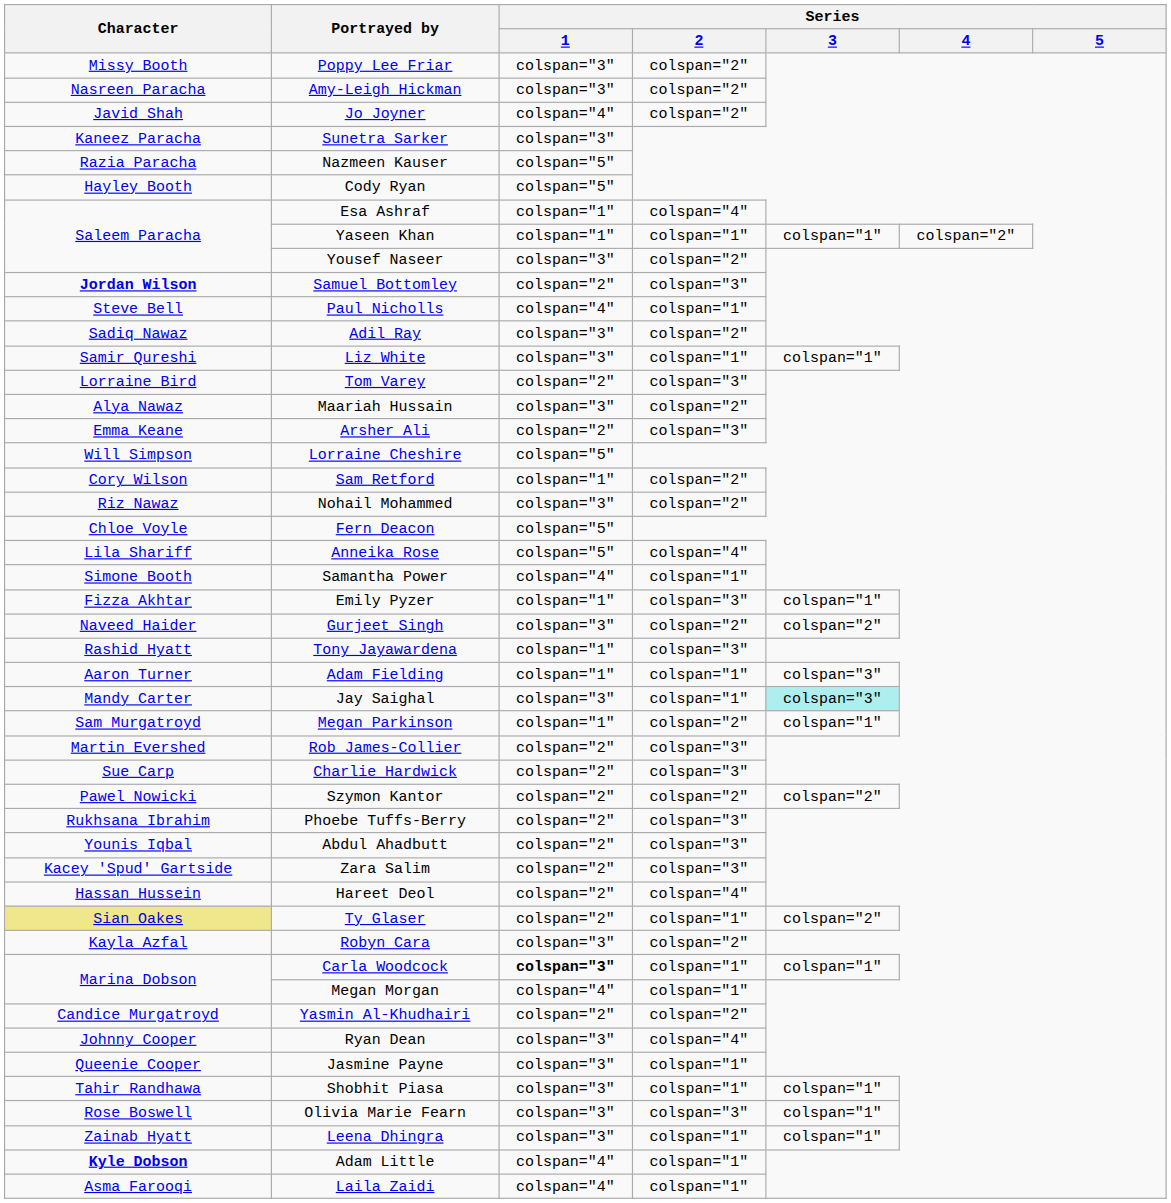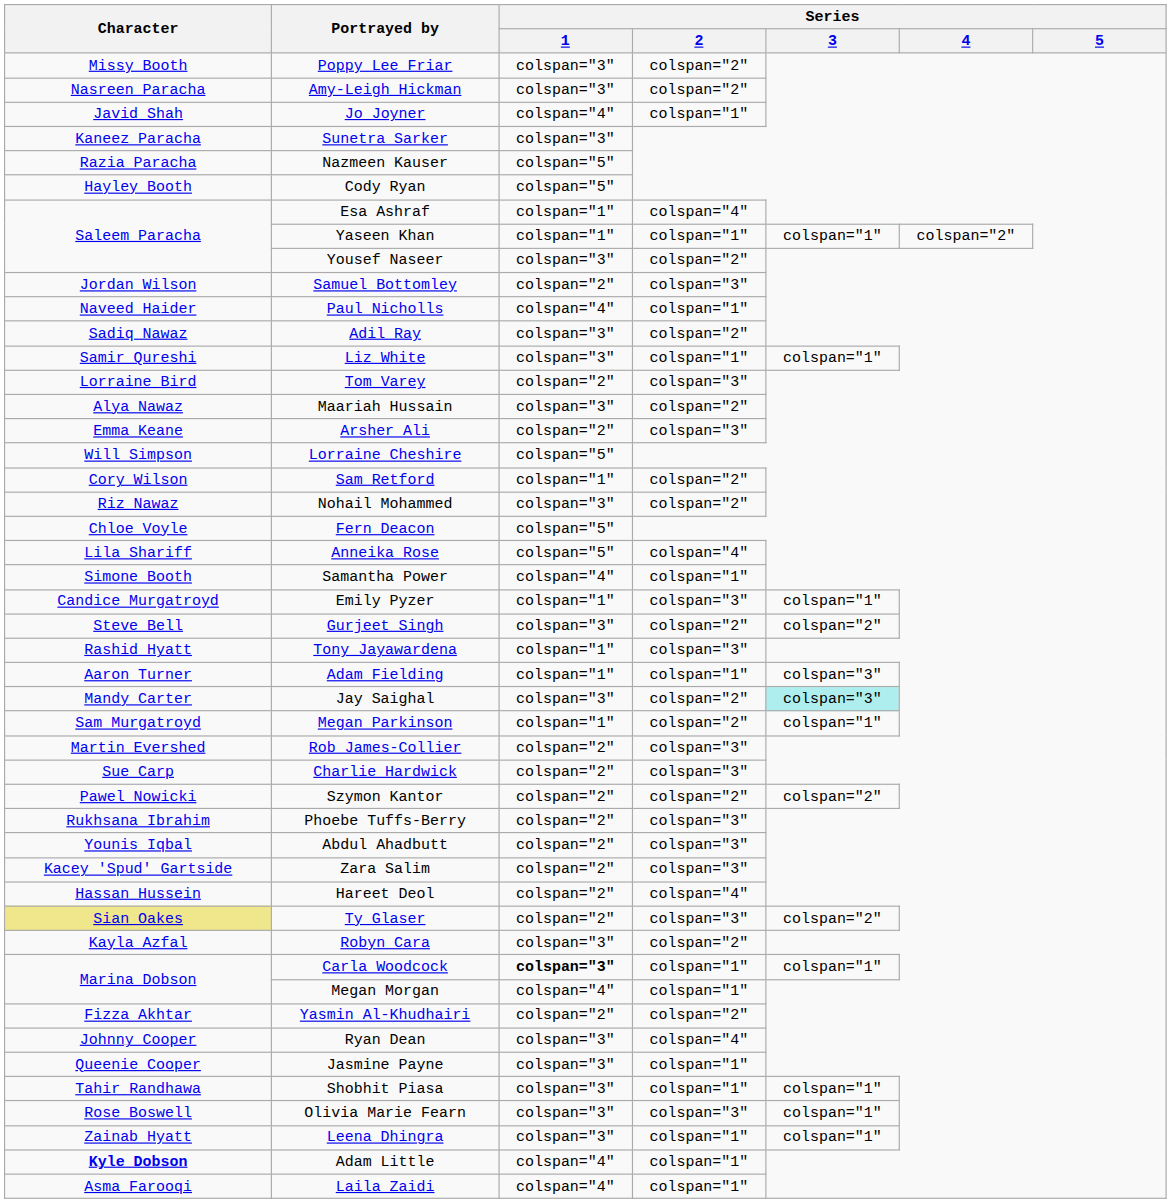(699, 114) colspan="2" -> (699, 114) colspan="1"
(138, 285) bold -> (138, 285) normal
(138, 309) Steve Bell -> (138, 309) Naveed Haider
(138, 602) Fizza Akhtar -> (138, 602) Candice Murgatroyd
(138, 626) Naveed Haider -> (138, 626) Steve Bell
(699, 699) colspan="1" -> (699, 699) colspan="2"
(699, 918) colspan="1" -> (699, 918) colspan="3"
(138, 1016) Candice Murgatroyd -> (138, 1016) Fizza Akhtar
